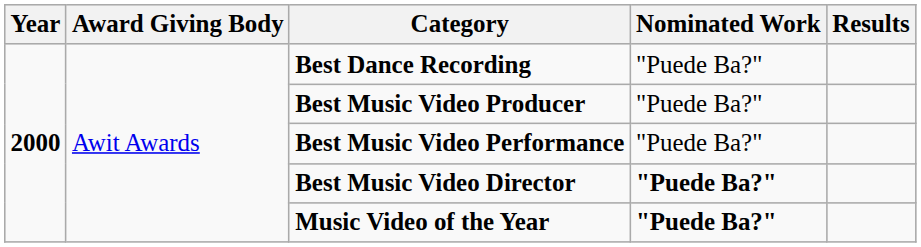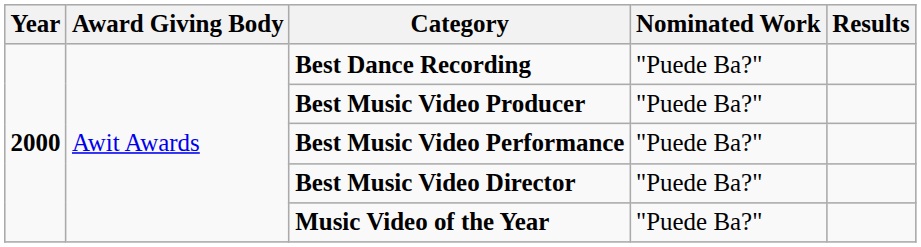(706, 182) bold -> (699, 182) normal
(706, 222) bold -> (699, 222) normal
